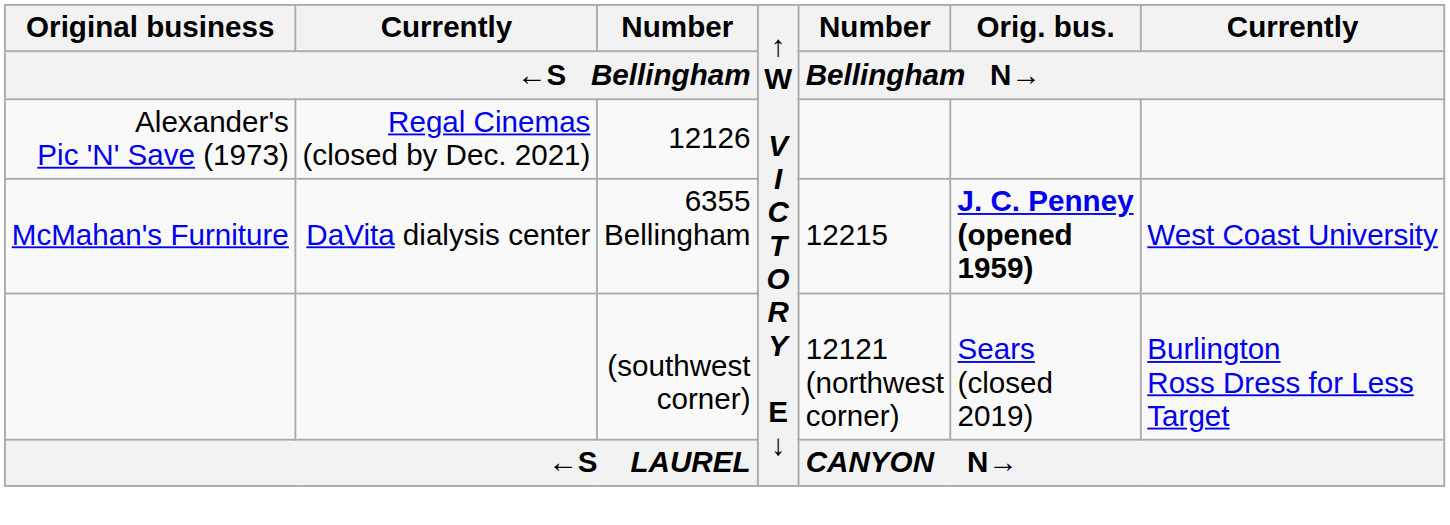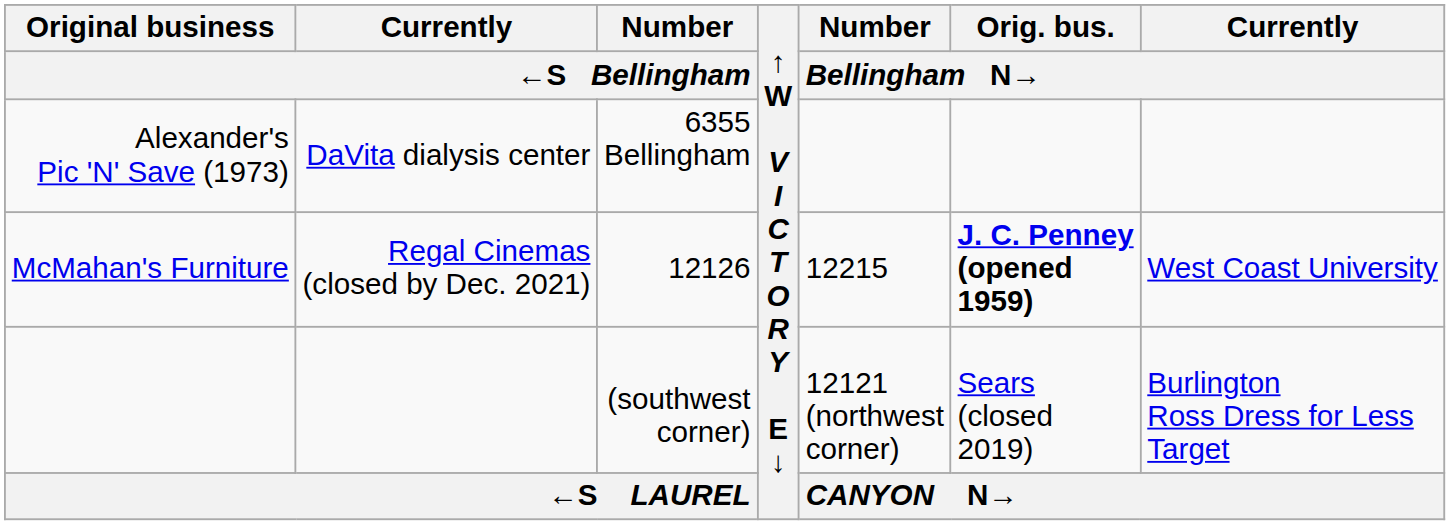(446, 138) Regal Cinemas (closed by Dec. 2021) -> (448, 155) DaVita dialysis center
(709, 138) 12126 -> (677, 138) 6355 Bellingham
(448, 235) DaVita dialysis center -> (446, 268) Regal Cinemas (closed by Dec. 2021)
(677, 218) 6355 Bellingham -> (709, 268) 12126
